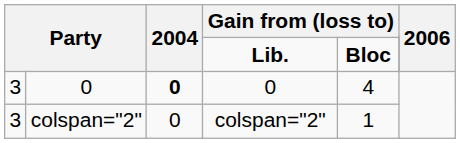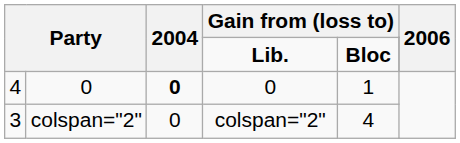(15, 87) 3 -> (15, 87) 4
(368, 87) 4 -> (368, 87) 1
(368, 120) 1 -> (368, 120) 4
